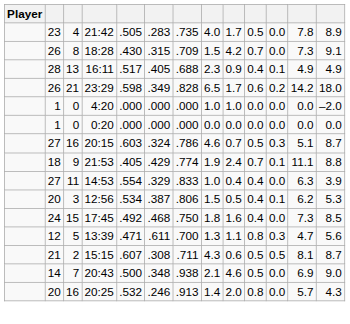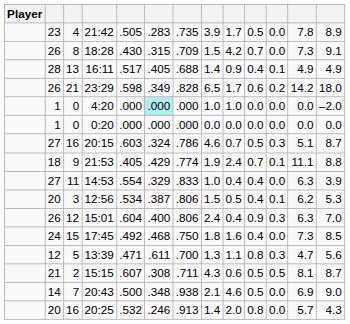(212, 32) 4.0 -> (212, 32) 3.9
(212, 69) 2.3 -> (212, 69) 1.4
(159, 106) no background -> (159, 106) paleturquoise background
+ row: (99, 218)
